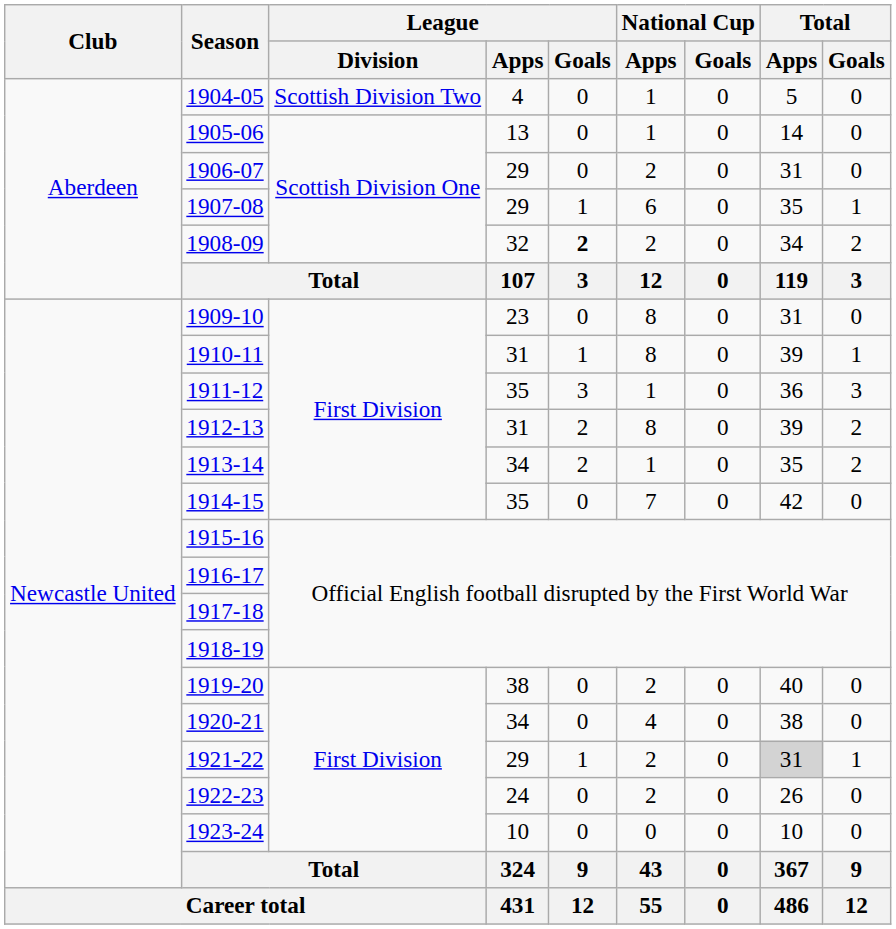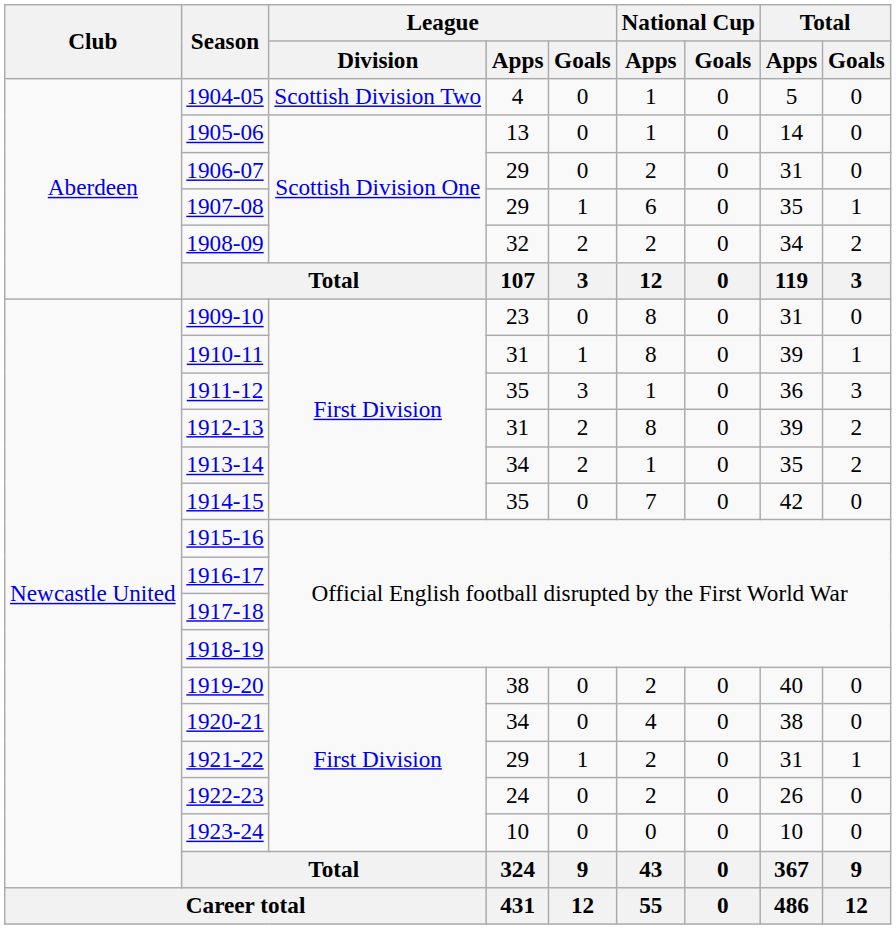(582, 243) bold -> (582, 243) normal
(791, 758) lightgrey background -> (791, 758) no background
